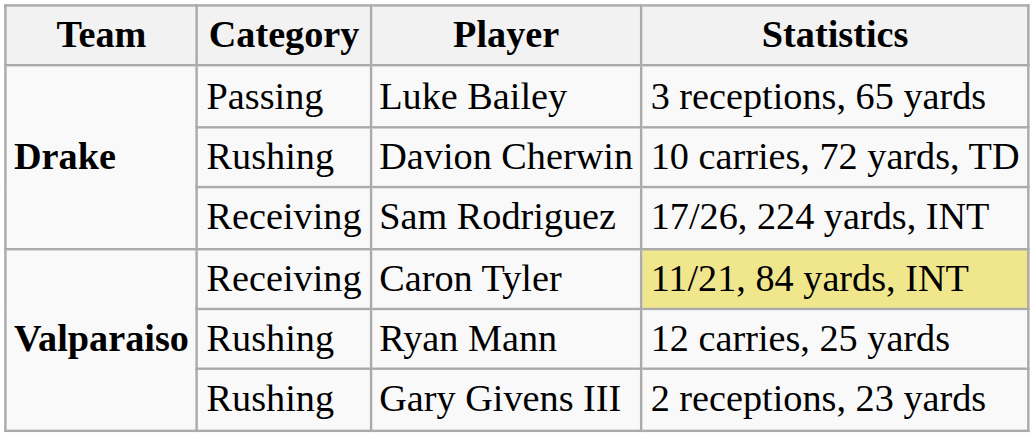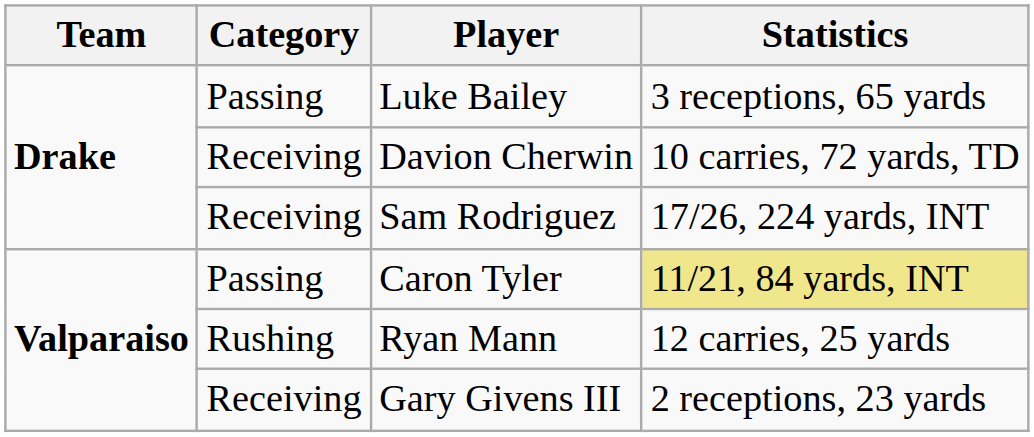(270, 156) Rushing -> (284, 156) Receiving
(284, 277) Receiving -> (265, 277) Passing
(270, 398) Rushing -> (284, 398) Receiving
